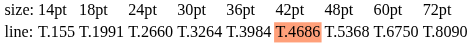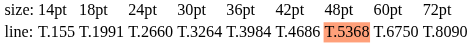(298, 32) lightsalmon background -> (298, 32) no background
(347, 32) no background -> (347, 32) lightsalmon background
